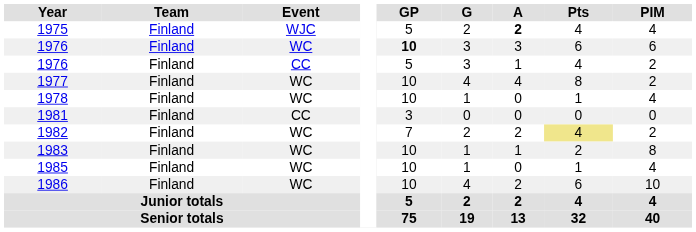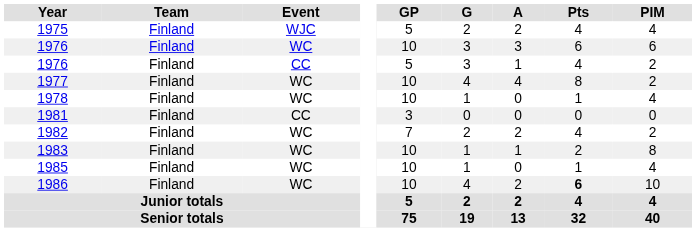(518, 29) bold -> (518, 29) normal
(409, 47) bold -> (409, 47) normal
(578, 133) khaki background -> (578, 133) no background
(578, 184) normal -> (578, 184) bold
